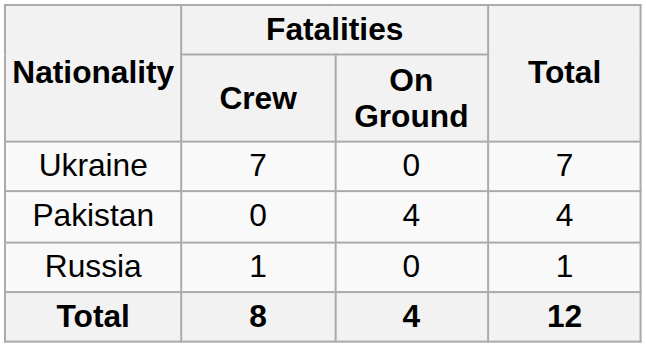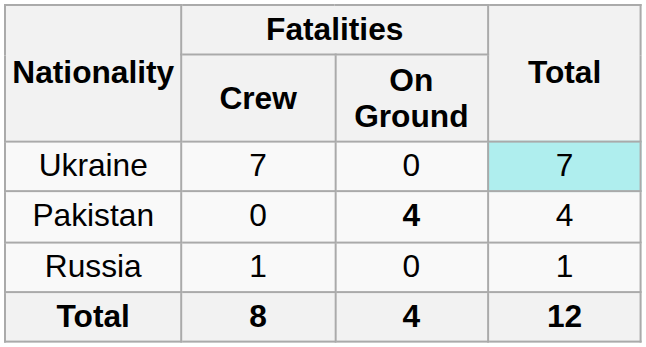(565, 165) no background -> (565, 165) paleturquoise background
(411, 215) normal -> (411, 215) bold
